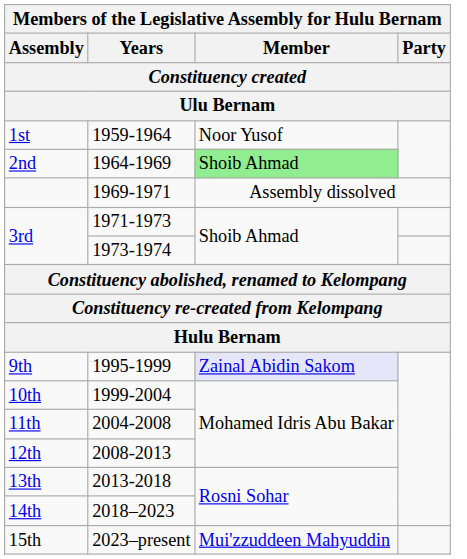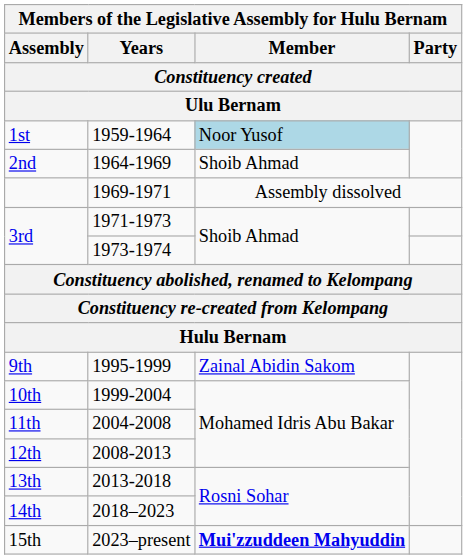(241, 134) no background -> (241, 134) lightblue background
(249, 163) lightgreen background -> (249, 163) no background
(277, 366) lavender background -> (277, 366) no background
(294, 539) normal -> (302, 539) bold
